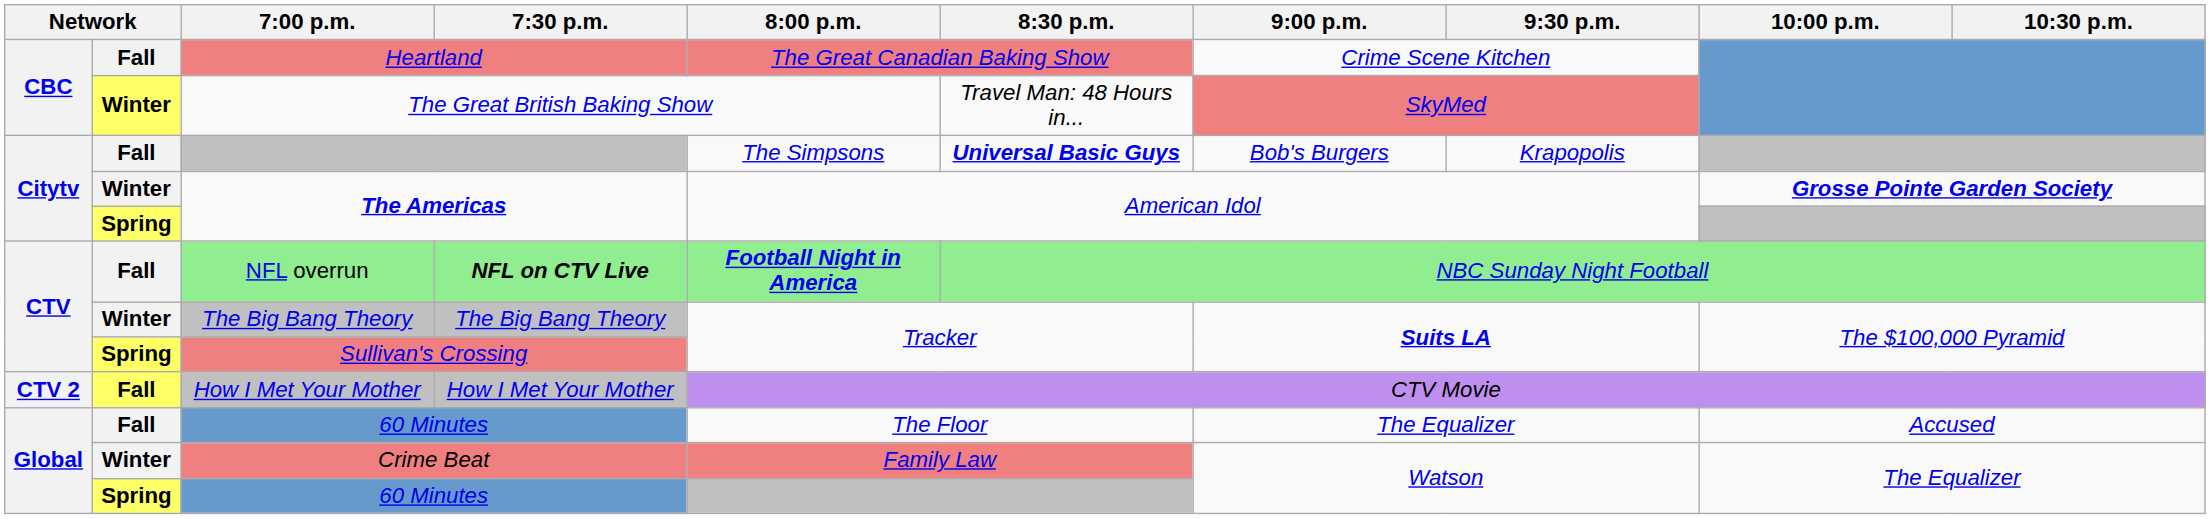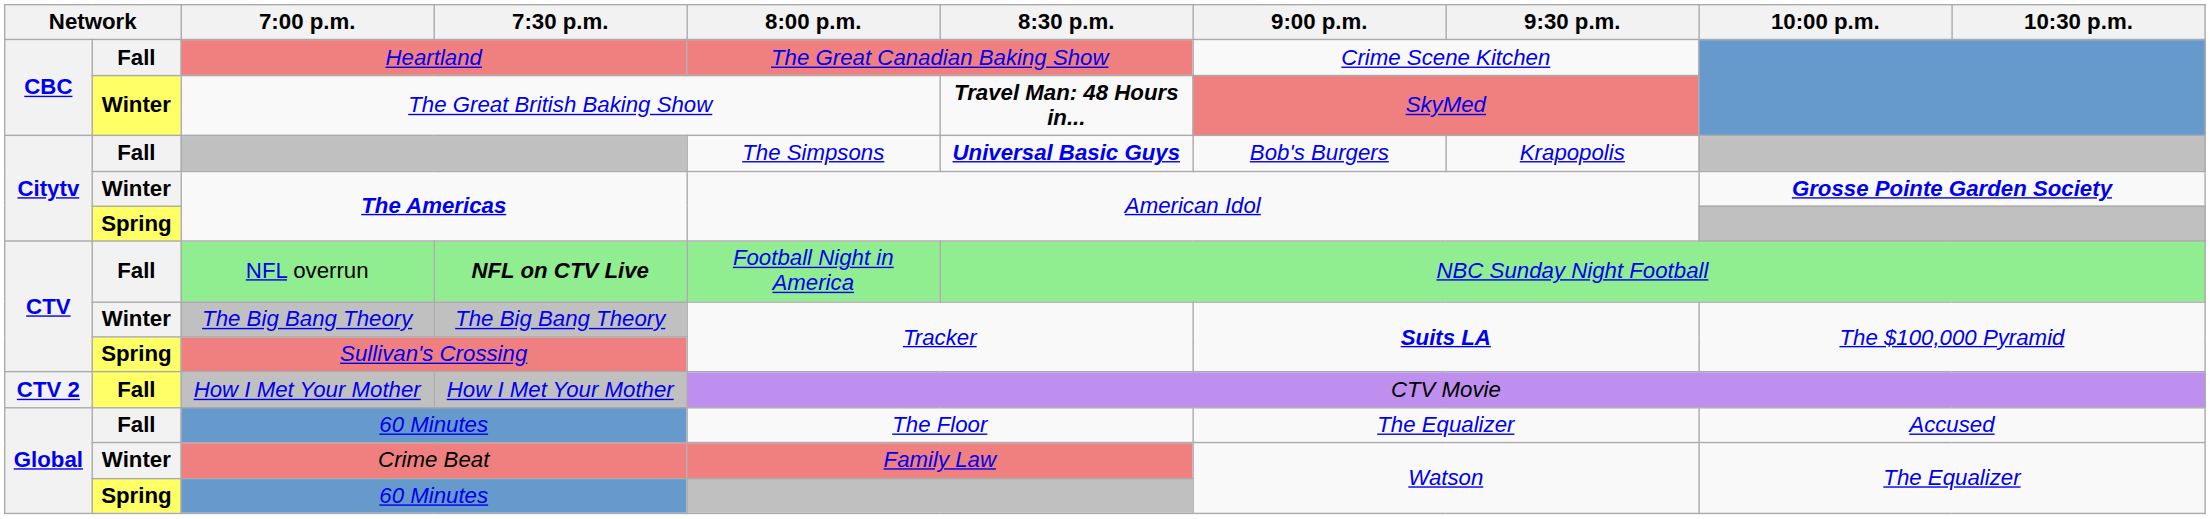(1066, 105) normal -> (1066, 105) bold
(813, 271) bold -> (813, 271) normal
